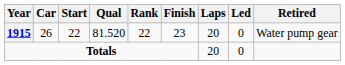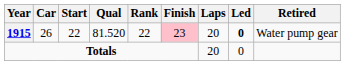(179, 32) no background -> (179, 32) pink background
(241, 32) normal -> (241, 32) bold
